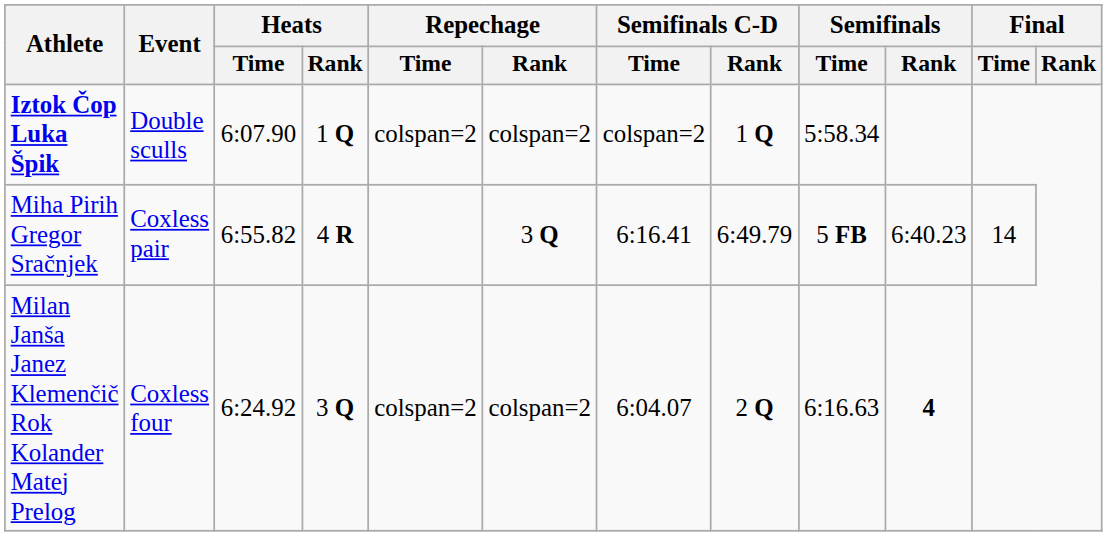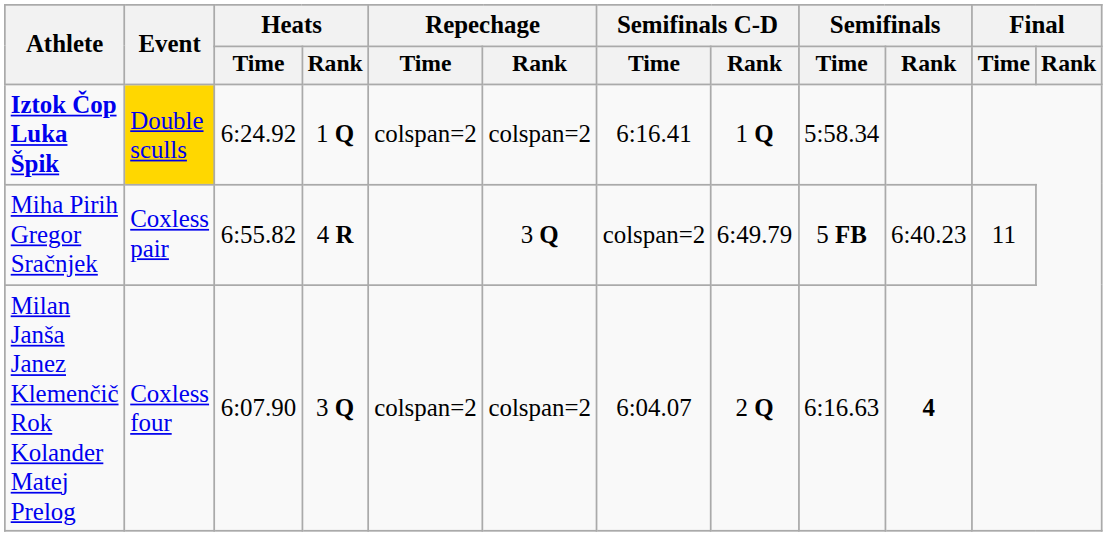(167, 134) no background -> (167, 134) gold background
(258, 134) 6:07.90 -> (258, 134) 6:24.92
(654, 134) colspan=2 -> (654, 134) 6:16.41
(654, 234) 6:16.41 -> (654, 234) colspan=2
(1004, 234) 14 -> (1004, 234) 11
(258, 408) 6:24.92 -> (258, 408) 6:07.90
